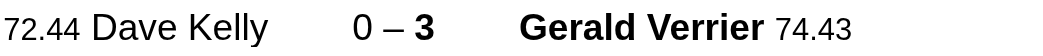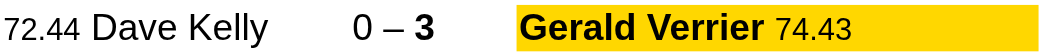(686, 27) no background -> (686, 27) gold background
